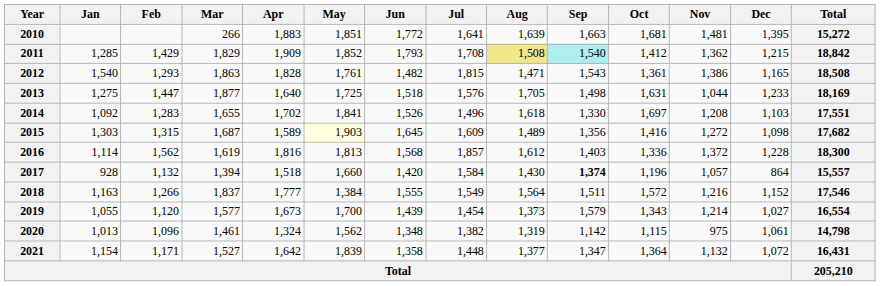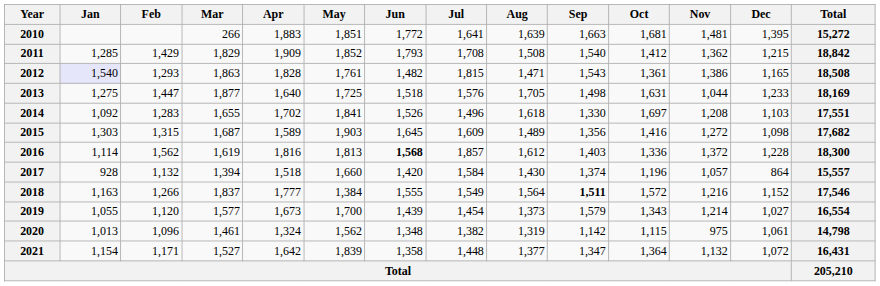(531, 54) khaki background -> (531, 54) no background
(592, 54) paleturquoise background -> (592, 54) no background
(105, 73) no background -> (105, 73) lavender background
(348, 133) lightyellow background -> (348, 133) no background
(409, 152) normal -> (409, 152) bold
(592, 172) bold -> (592, 172) normal
(593, 192) normal -> (593, 192) bold
